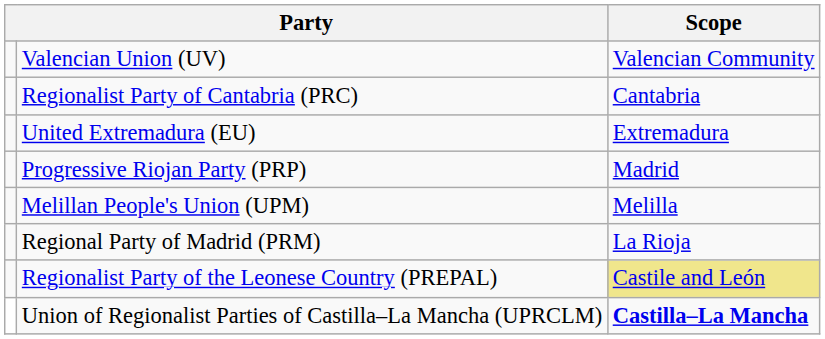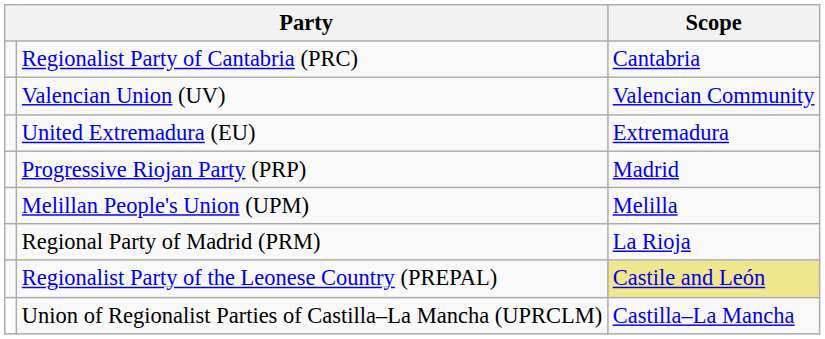rows swapped: (124, 58) <-> (190, 95)
(711, 314) bold -> (704, 314) normal
